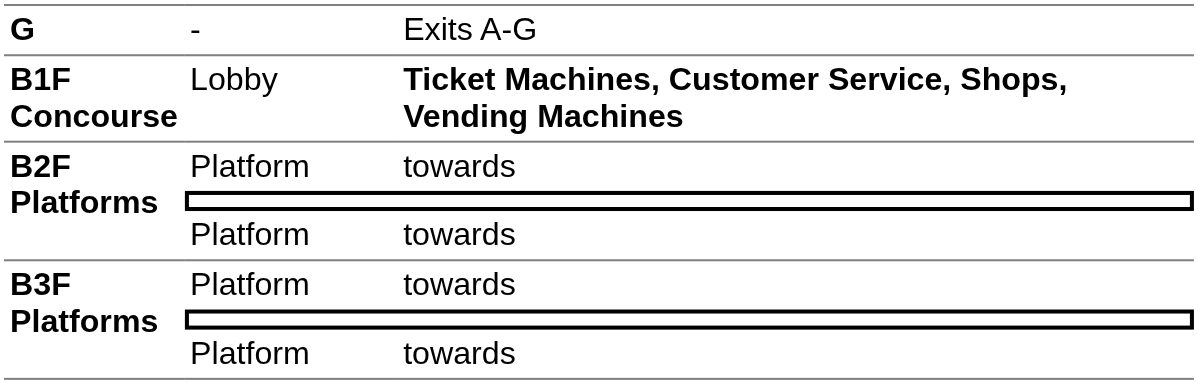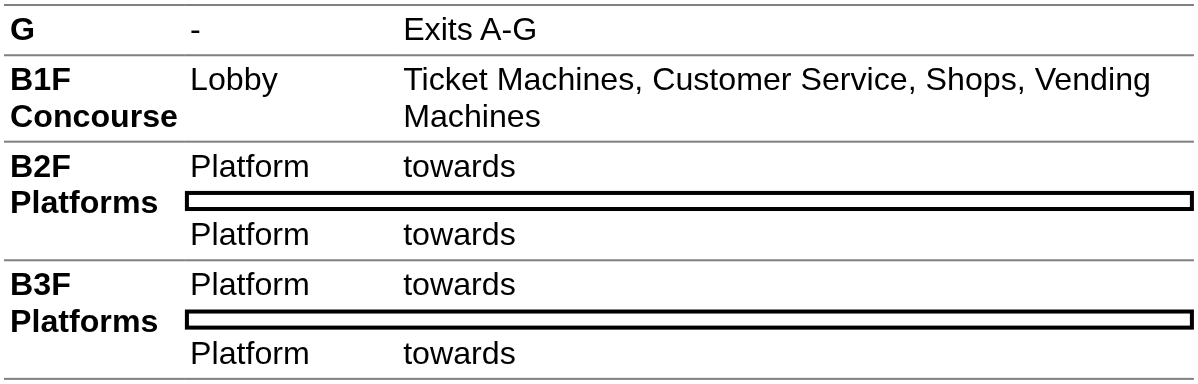(735, 97) bold -> (777, 97) normal
